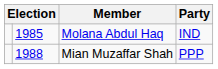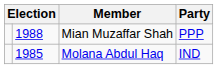rows swapped: (113, 34) <-> (117, 53)
